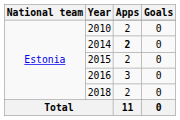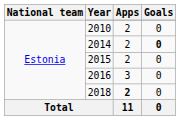(128, 44) bold -> (128, 44) normal
(159, 44) normal -> (159, 44) bold
(128, 92) normal -> (128, 92) bold
